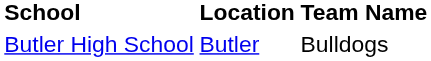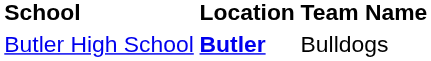(229, 44) normal -> (233, 44) bold
